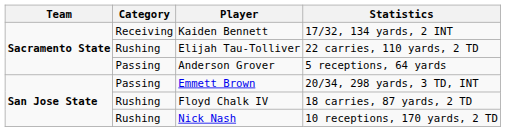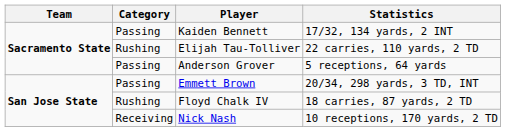(144, 31) Receiving -> (138, 31) Passing
(138, 118) Rushing -> (144, 118) Receiving
